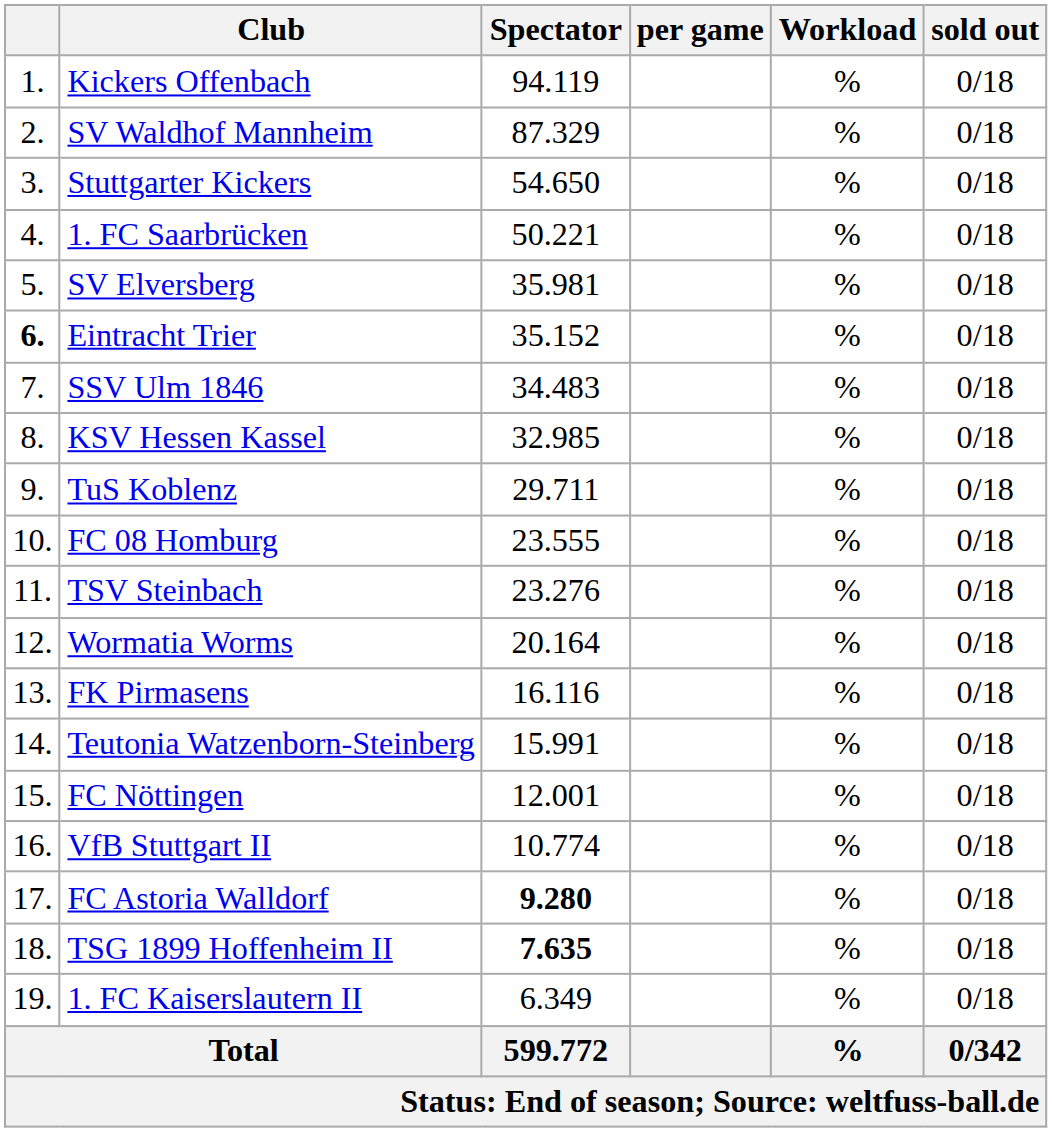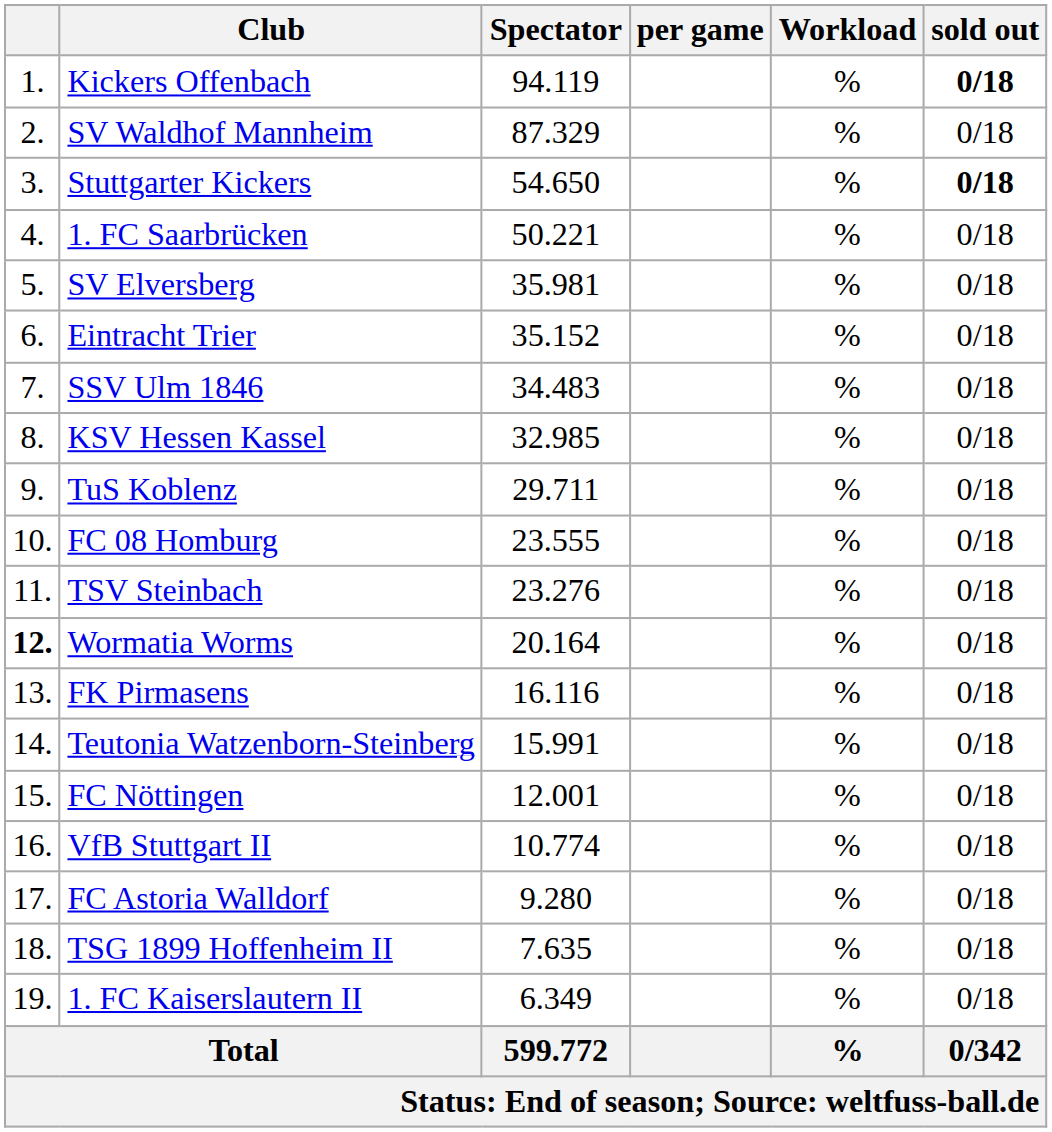(985, 81) normal -> (985, 81) bold
(985, 183) normal -> (985, 183) bold
(33, 336) bold -> (33, 336) normal
(33, 642) normal -> (33, 642) bold
(556, 897) bold -> (556, 897) normal
(556, 948) bold -> (556, 948) normal
